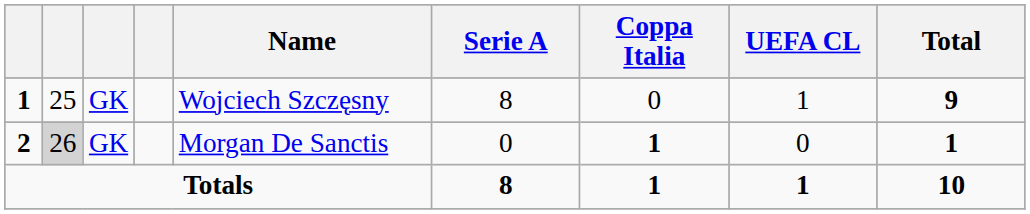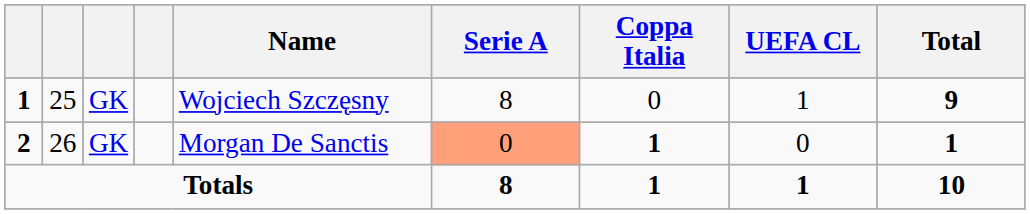(63, 142) lightgrey background -> (63, 142) no background
(506, 142) no background -> (506, 142) lightsalmon background
